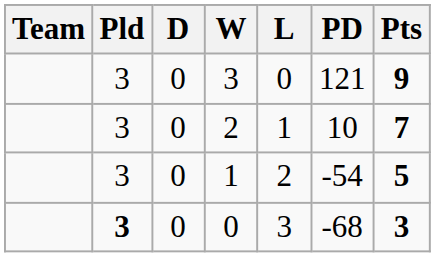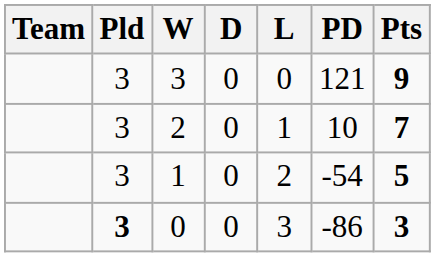columns swapped: (231, 29) <-> (178, 29)
(342, 226) -68 -> (342, 226) -86
